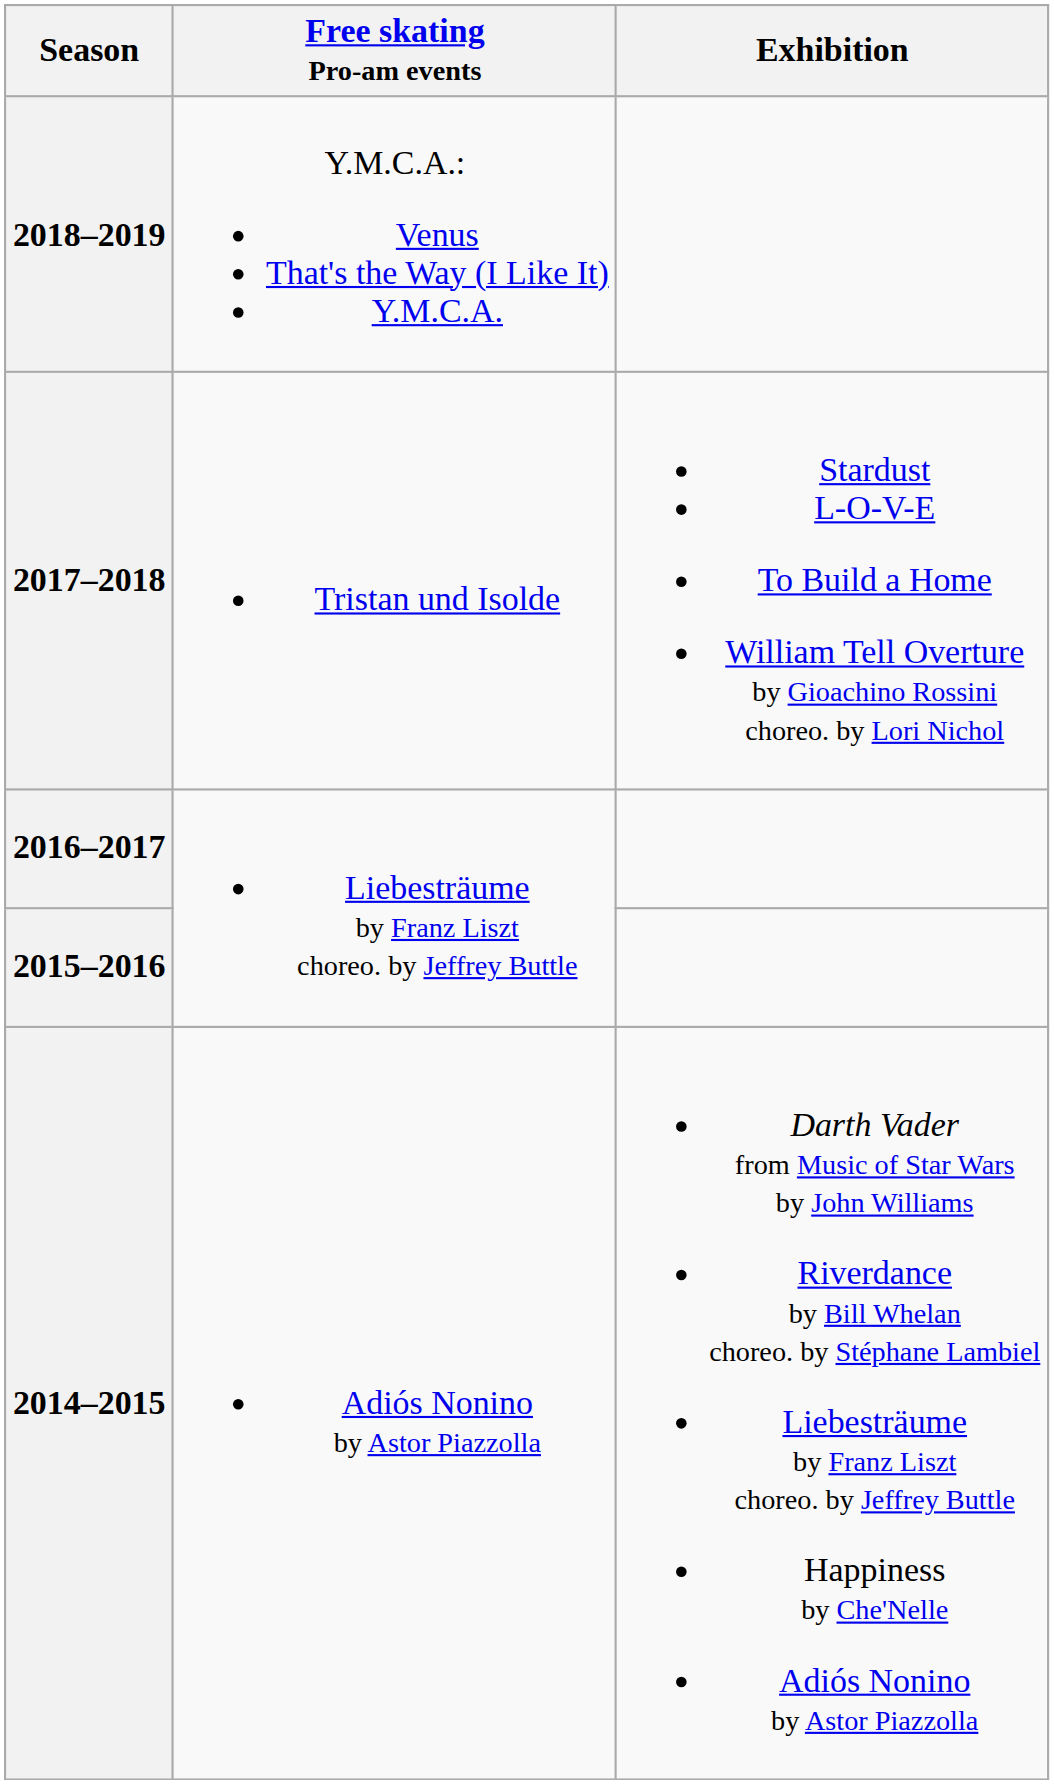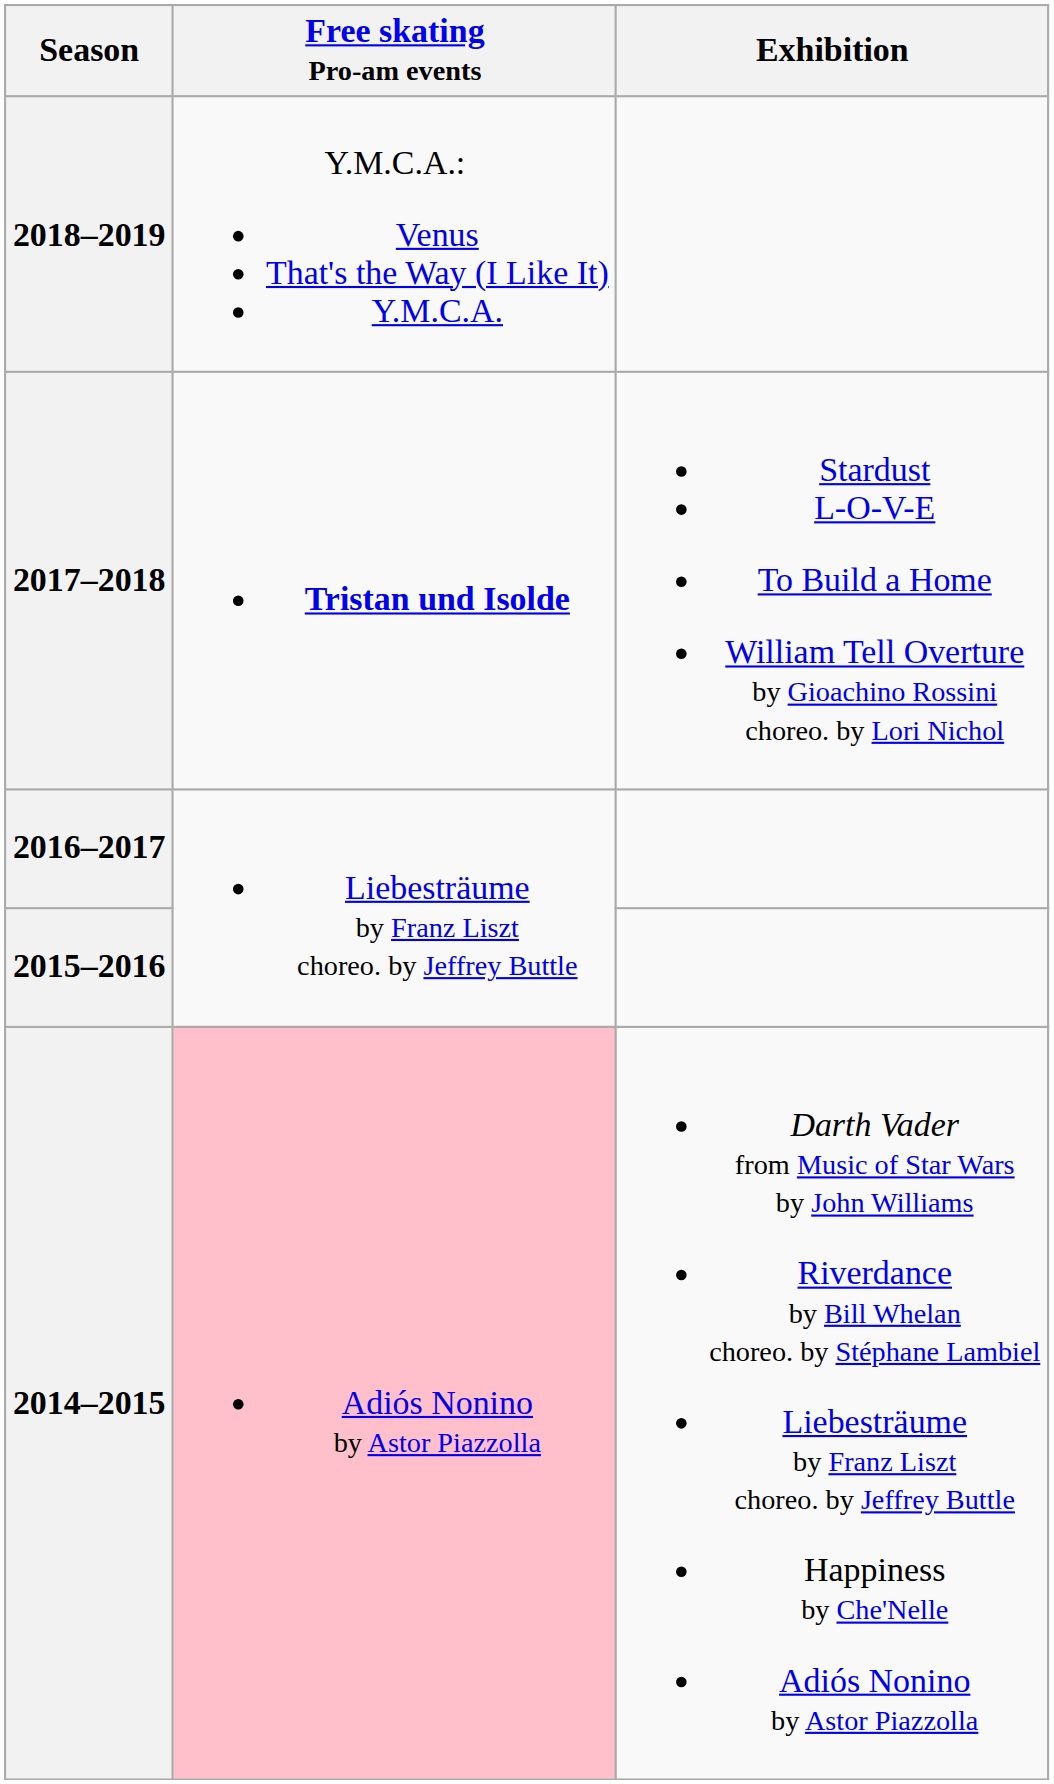(395, 600) normal -> (395, 600) bold
(395, 1422) no background -> (395, 1422) pink background
